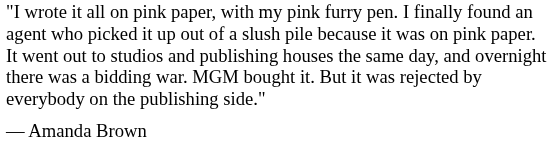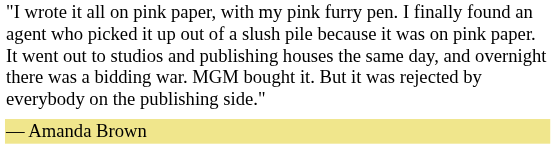(76, 131) no background -> (76, 131) khaki background
